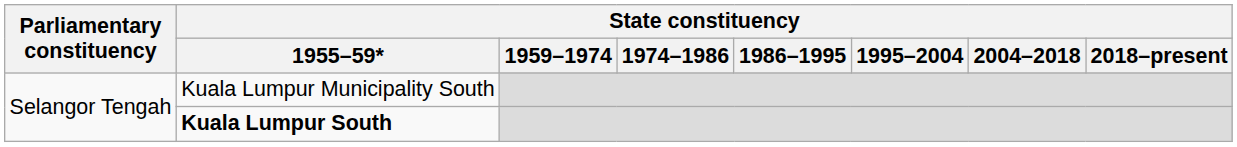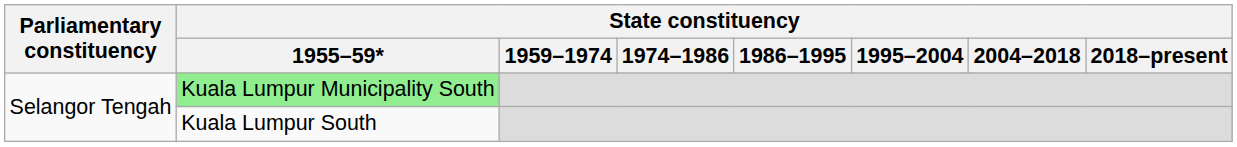(338, 89) no background -> (338, 89) lightgreen background
(287, 123) bold -> (279, 123) normal
